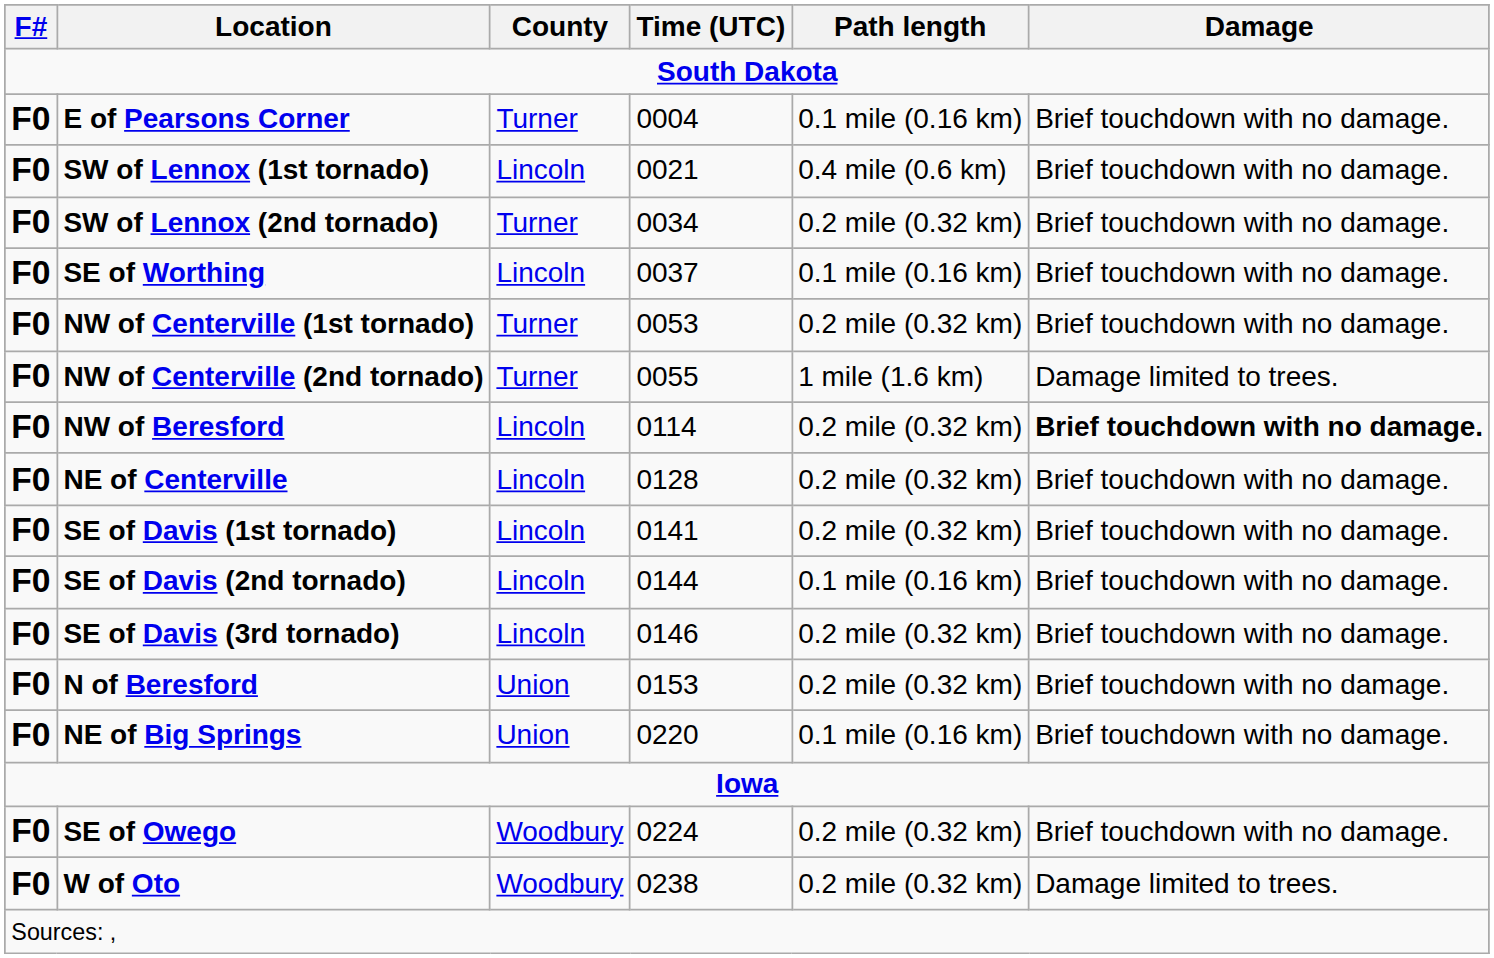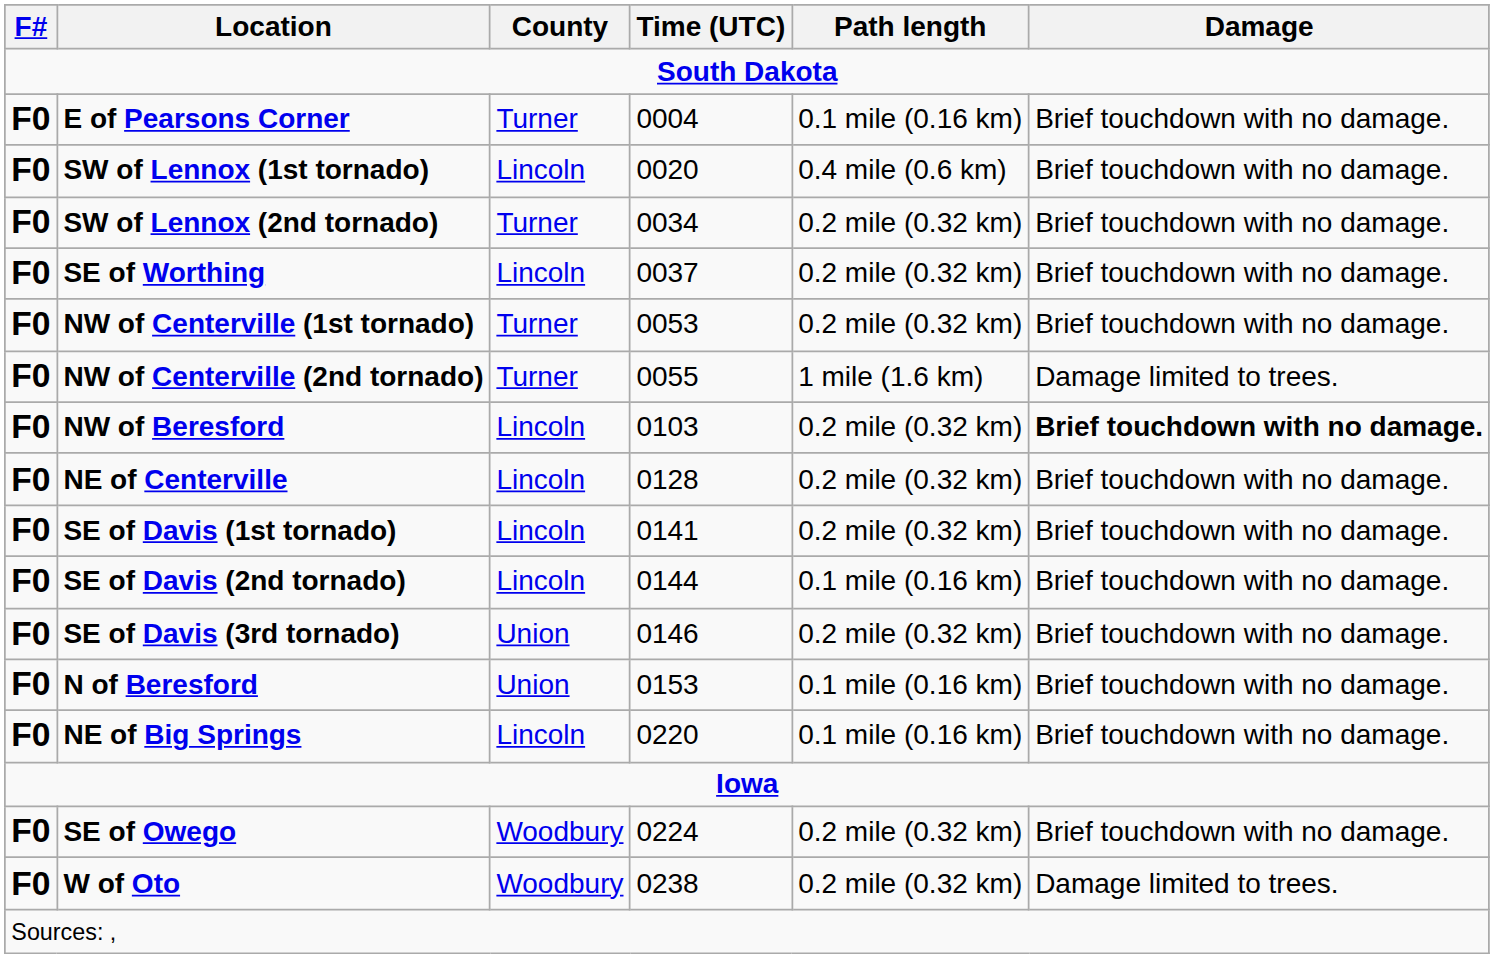(668, 170) 0021 -> (668, 170) 0020
(910, 273) 0.1 mile (0.16 km) -> (910, 273) 0.2 mile (0.32 km)
(667, 427) 0114 -> (668, 427) 0103
(541, 633) Lincoln -> (533, 633) Union
(910, 684) 0.2 mile (0.32 km) -> (910, 684) 0.1 mile (0.16 km)
(533, 735) Union -> (541, 735) Lincoln
